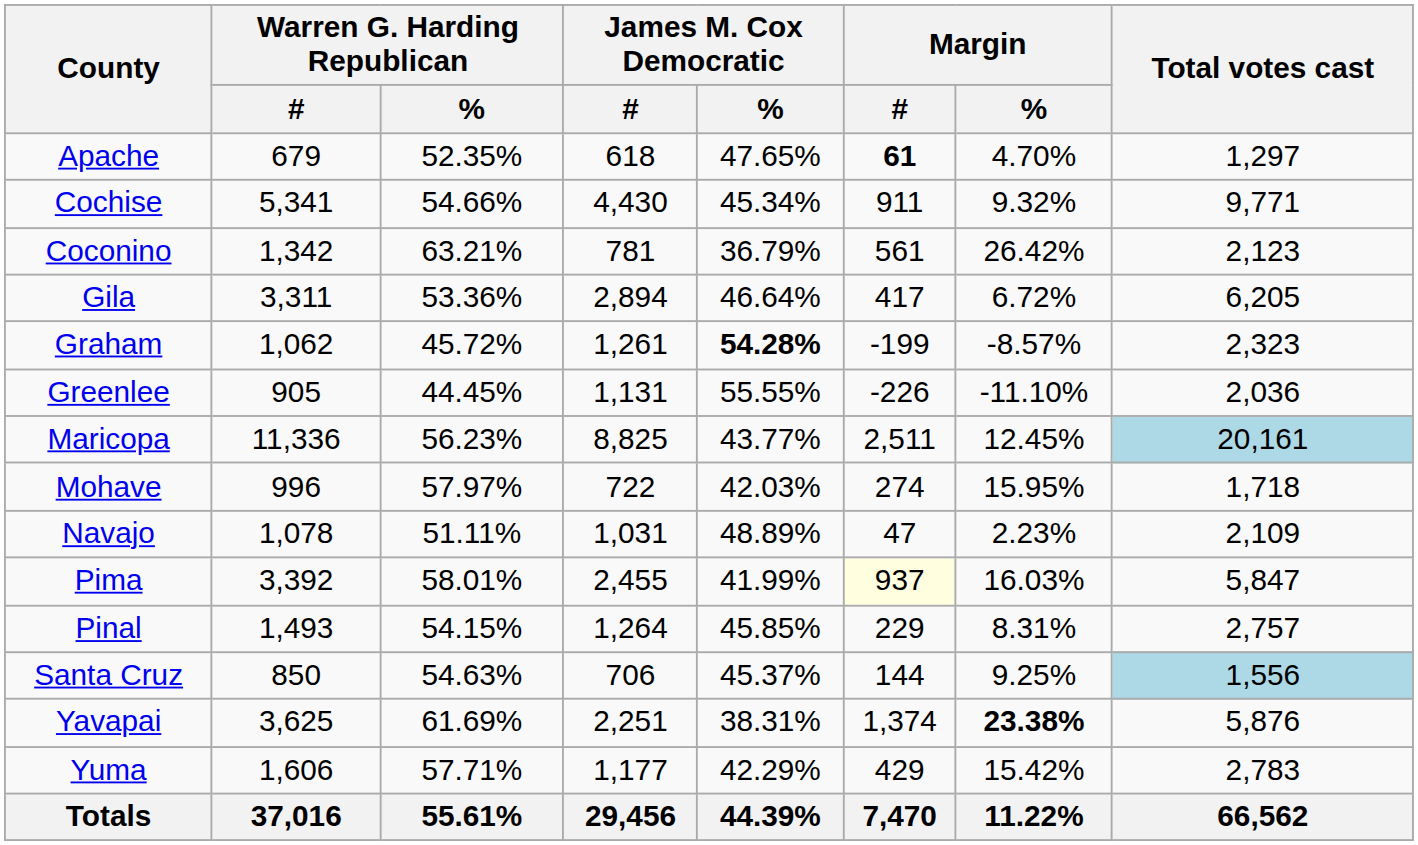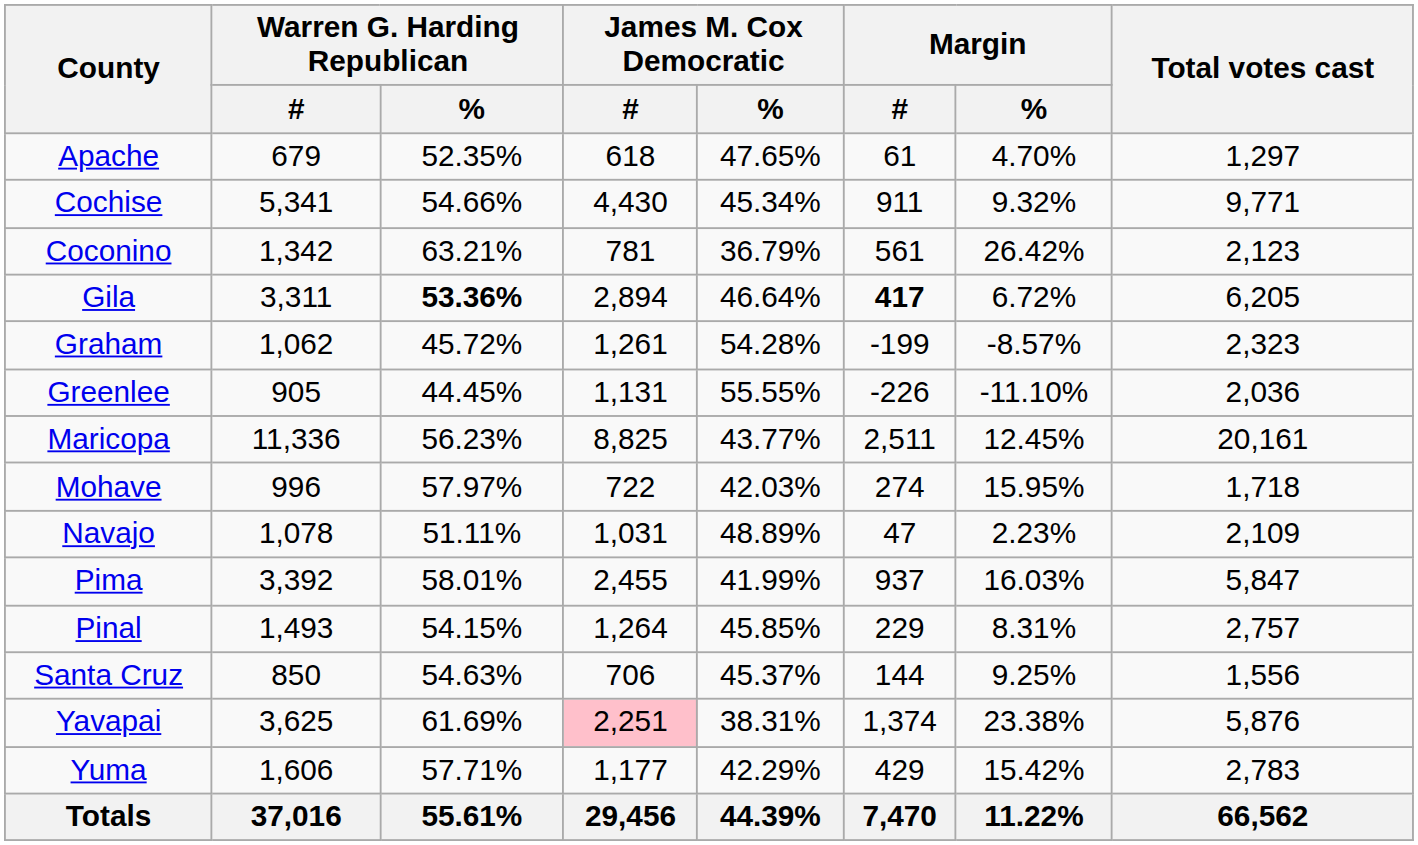(900, 155) bold -> (900, 155) normal
(472, 297) normal -> (472, 297) bold
(900, 297) normal -> (900, 297) bold
(770, 344) bold -> (770, 344) normal
(1263, 439) lightblue background -> (1263, 439) no background
(900, 580) lightyellow background -> (900, 580) no background
(1263, 675) lightblue background -> (1263, 675) no background
(630, 722) no background -> (630, 722) pink background
(1034, 722) bold -> (1034, 722) normal
